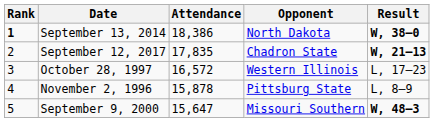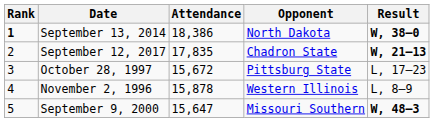(192, 70) 16,572 -> (192, 70) 15,672
(302, 70) Western Illinois -> (299, 70) Pittsburg State
(299, 89) Pittsburg State -> (302, 89) Western Illinois
